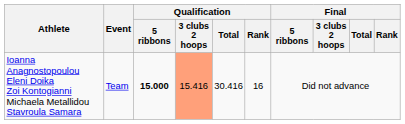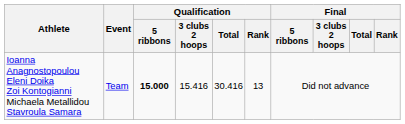(194, 86) lightsalmon background -> (194, 86) no background
(258, 86) 16 -> (258, 86) 13
